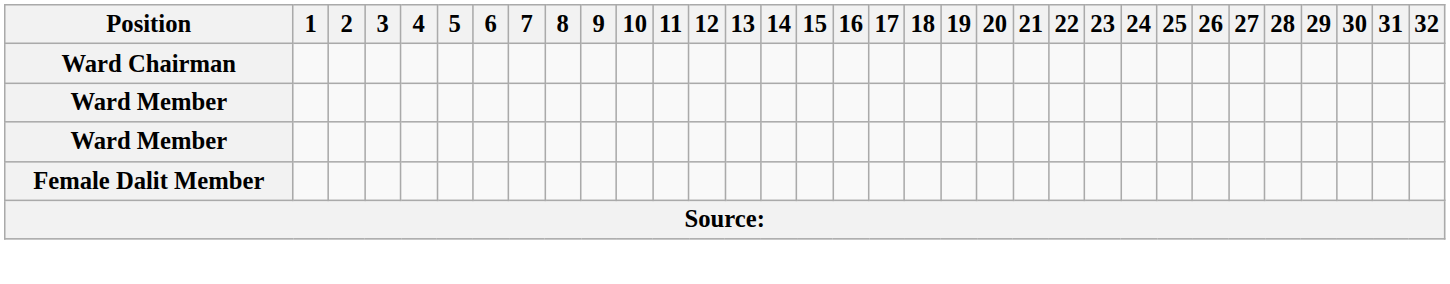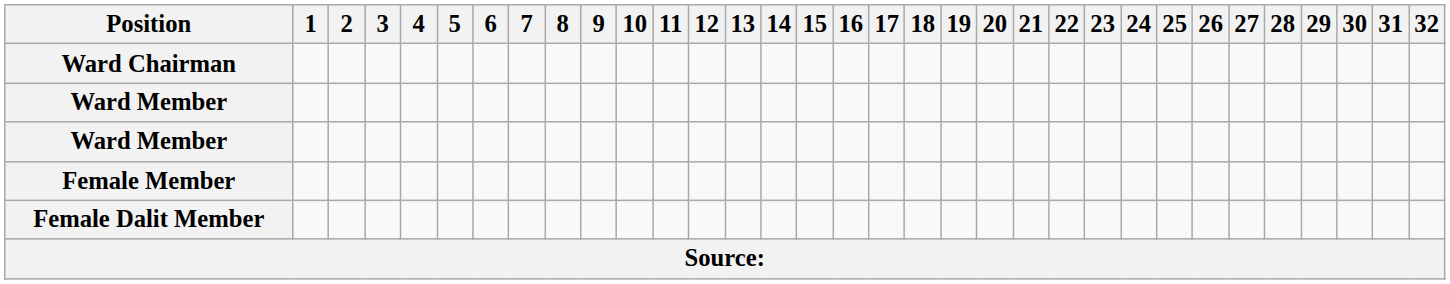+ row: (149, 180)
